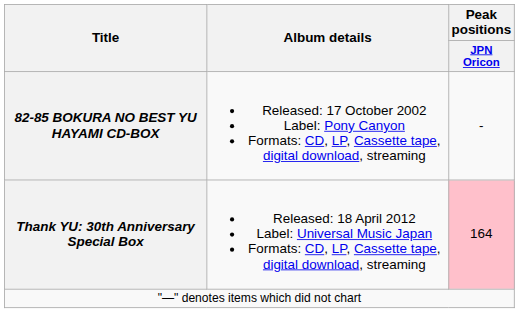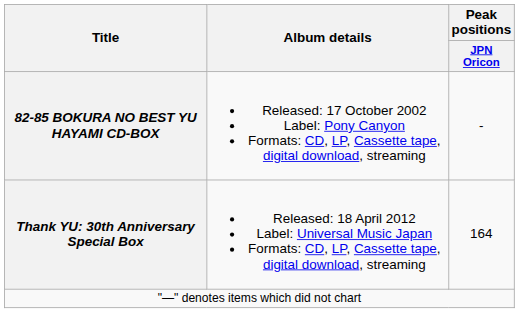(481, 234) pink background -> (481, 234) no background
